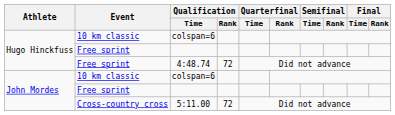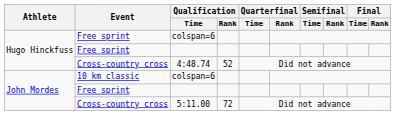(108, 37) 10 km classic -> (103, 37) Free sprint
(103, 63) Free sprint -> (123, 63) Cross-country cross
(228, 63) 72 -> (228, 63) 52
